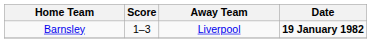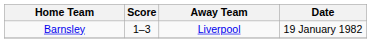(323, 29) bold -> (323, 29) normal
